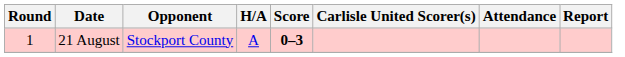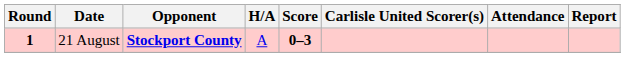(30, 40) normal -> (30, 40) bold
(180, 40) normal -> (184, 40) bold
